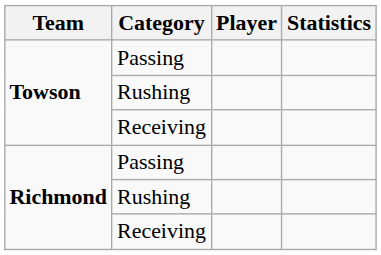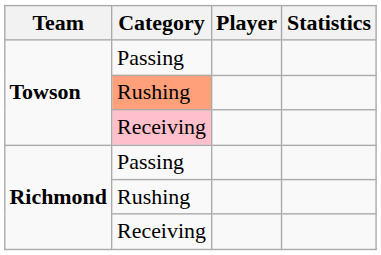(154, 92) no background -> (154, 92) lightsalmon background
(161, 127) no background -> (161, 127) pink background
